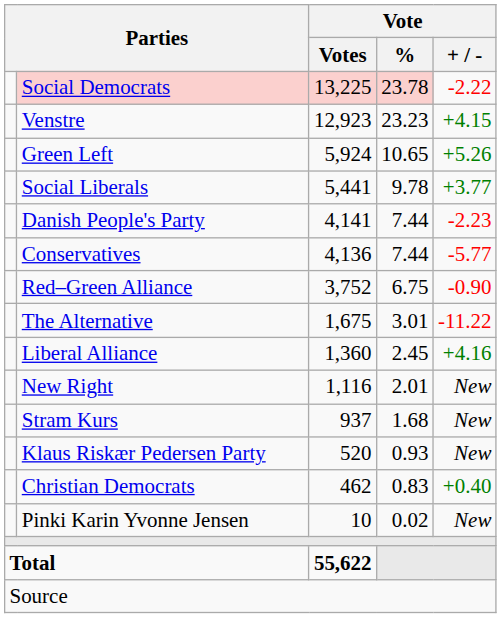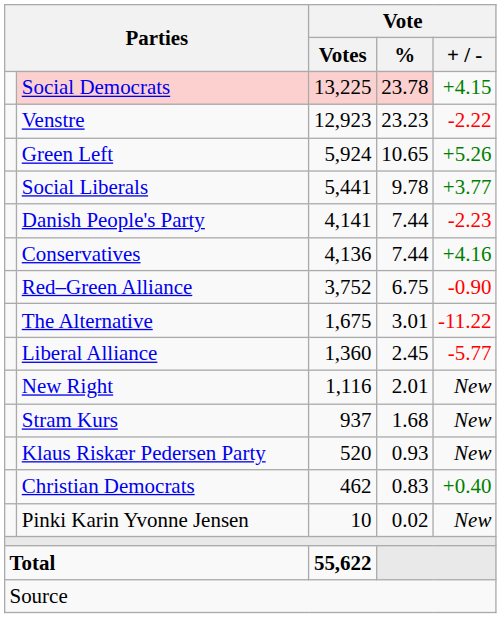(470, 87) -2.22 -> (467, 87) +4.15
(467, 120) +4.15 -> (470, 120) -2.22
(470, 253) -5.77 -> (467, 253) +4.16
(467, 353) +4.16 -> (470, 353) -5.77
